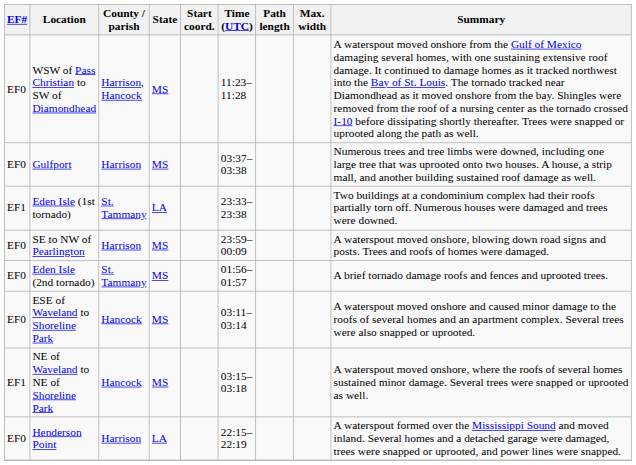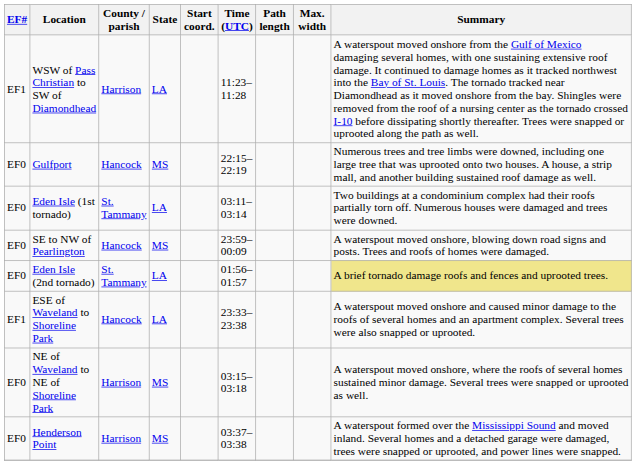(16, 89) EF0 -> (16, 89) EF1
(123, 89) Harrison, Hancock -> (121, 89) Harrison
(160, 89) MS -> (159, 89) LA
(121, 164) Harrison -> (122, 164) Hancock
(237, 164) 03:37–03:38 -> (237, 164) 22:15–22:19
(16, 208) EF1 -> (16, 208) EF0
(237, 208) 23:33–23:38 -> (236, 208) 03:11–03:14
(121, 245) Harrison -> (122, 245) Hancock
(160, 276) MS -> (159, 276) LA
(471, 276) no background -> (471, 276) khaki background
(16, 319) EF0 -> (16, 319) EF1
(160, 319) MS -> (159, 319) LA
(236, 319) 03:11–03:14 -> (237, 319) 23:33–23:38
(16, 382) EF1 -> (16, 382) EF0
(122, 382) Hancock -> (121, 382) Harrison
(159, 438) LA -> (160, 438) MS
(237, 438) 22:15–22:19 -> (237, 438) 03:37–03:38
